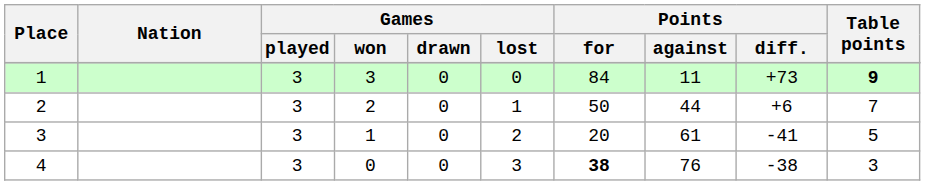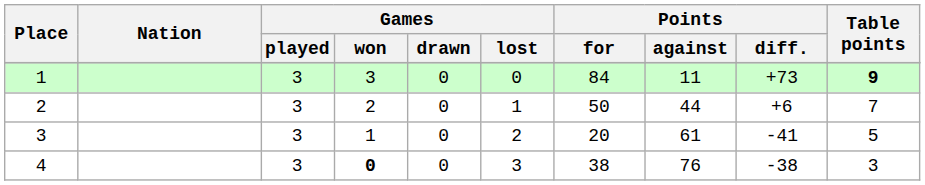(370, 166) normal -> (370, 166) bold
(599, 166) bold -> (599, 166) normal
